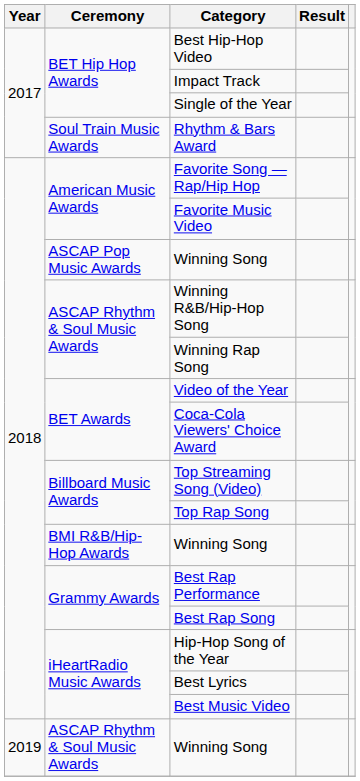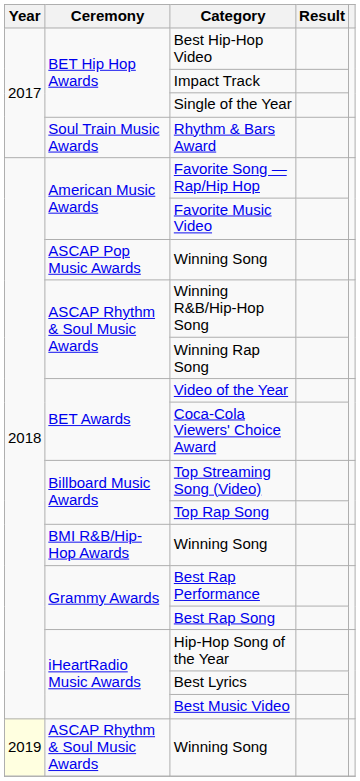(25, 747) no background -> (25, 747) lightyellow background
